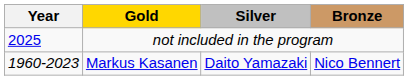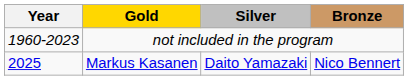(24, 39) 2025 -> (43, 39) 1960-2023
(43, 63) 1960-2023 -> (24, 63) 2025
